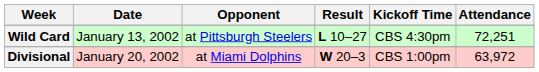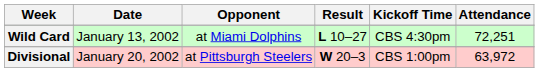(249, 36) at Pittsburgh Steelers -> (249, 36) at Miami Dolphins
(249, 57) at Miami Dolphins -> (249, 57) at Pittsburgh Steelers
